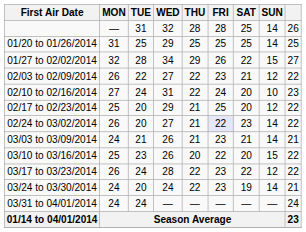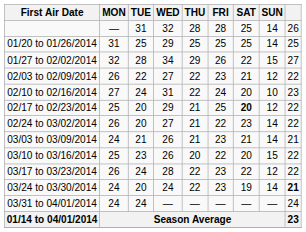(246, 108) normal -> (246, 108) bold
(221, 124) lavender background -> (221, 124) no background
(293, 188) normal -> (293, 188) bold
